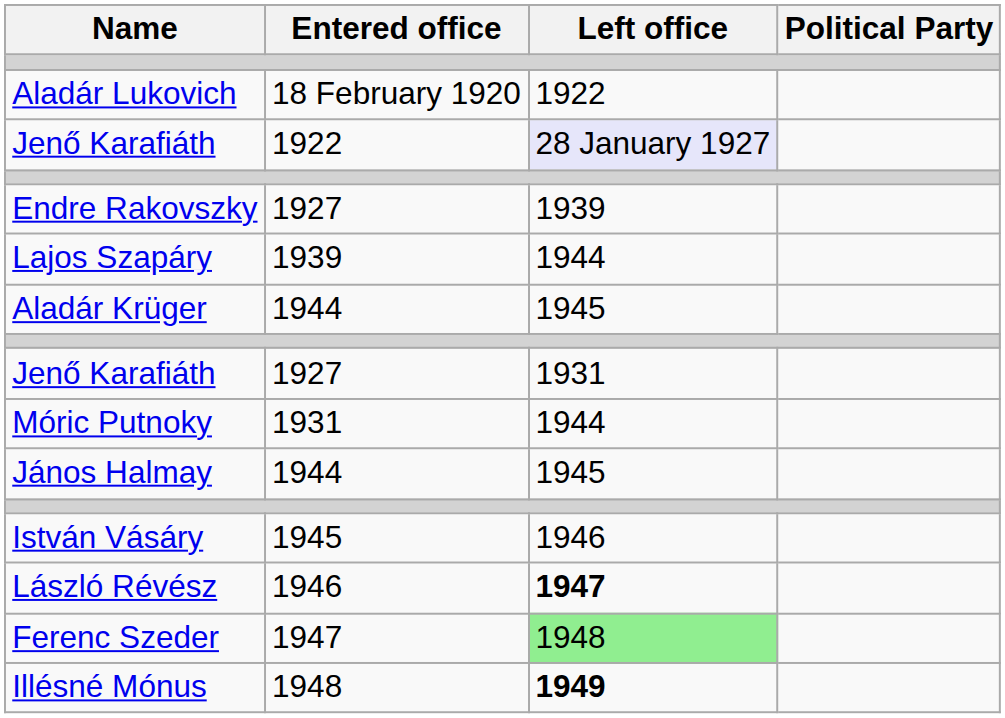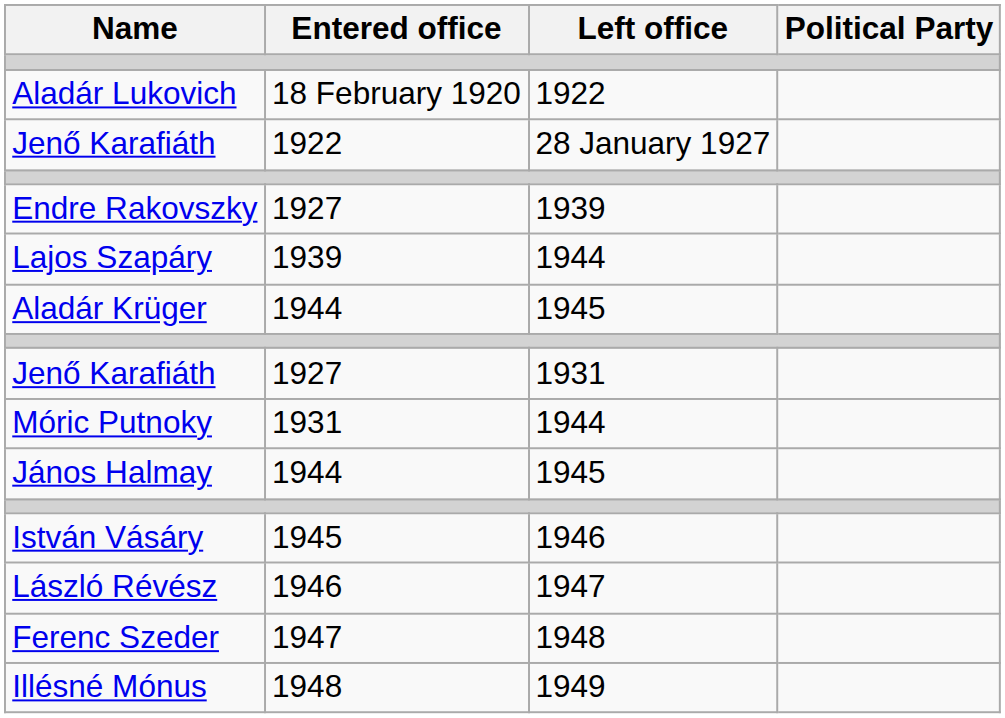(653, 144) lavender background -> (653, 144) no background
(570, 587) bold -> (570, 587) normal
(570, 637) lightgreen background -> (570, 637) no background
(570, 687) bold -> (570, 687) normal
